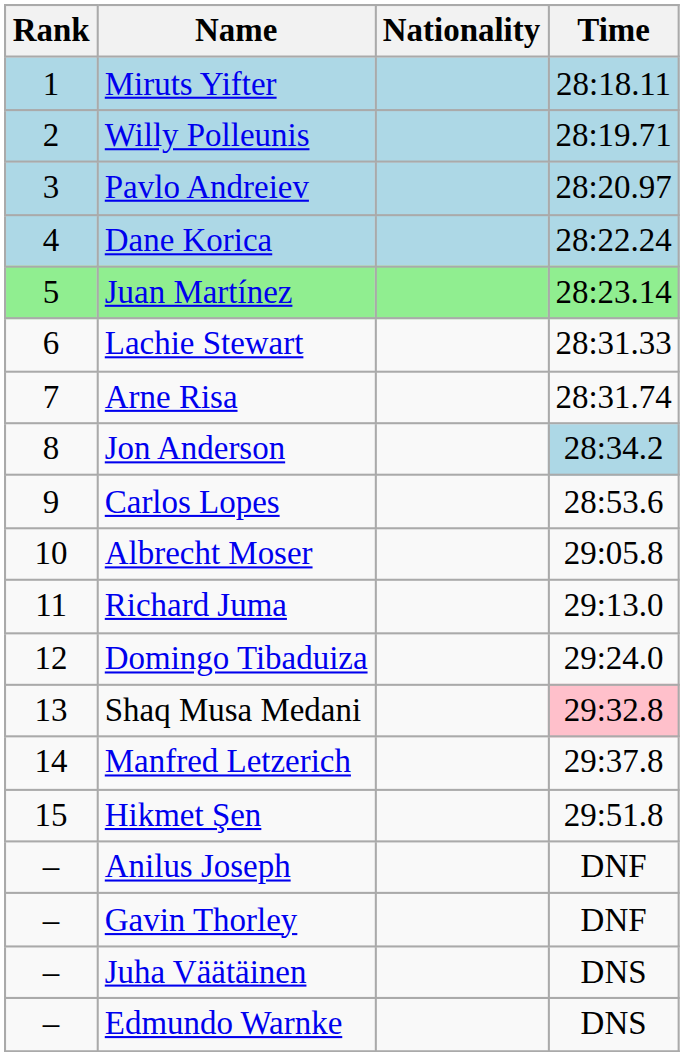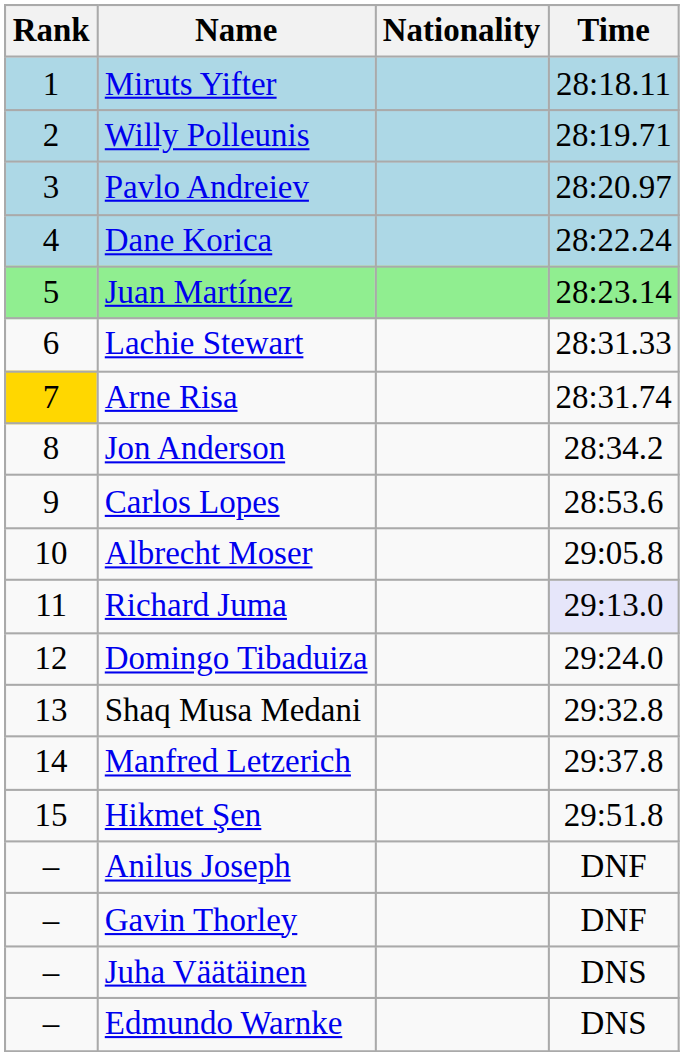(51, 396) no background -> (51, 396) gold background
(614, 448) lightblue background -> (614, 448) no background
(614, 605) no background -> (614, 605) lavender background
(614, 710) pink background -> (614, 710) no background
